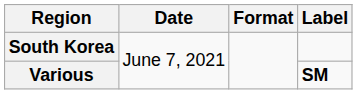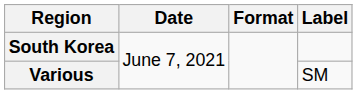(315, 74) bold -> (315, 74) normal
